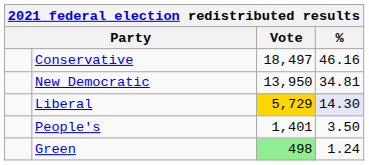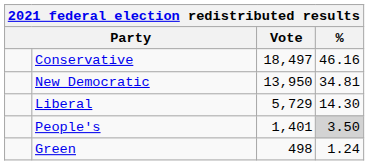(292, 105) gold background -> (292, 105) no background
(340, 105) lavender background -> (340, 105) no background
(344, 127) no background -> (344, 127) lightgrey background
(300, 149) lightgreen background -> (300, 149) no background
